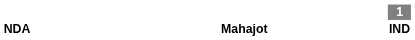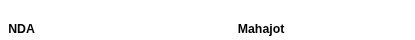- column: (400, 12)
